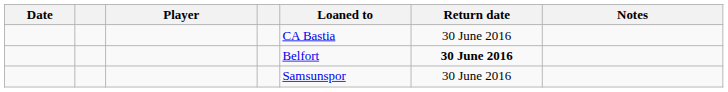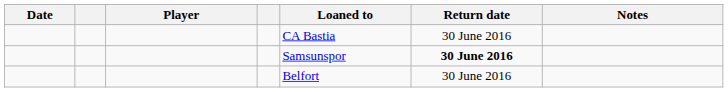(301, 55) Belfort -> (314, 55) Samsunspor
(314, 76) Samsunspor -> (301, 76) Belfort
